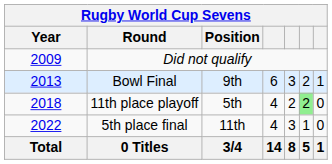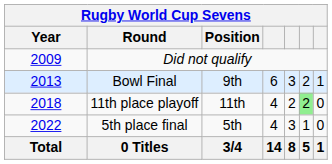(232, 103) 5th -> (232, 103) 11th
(232, 125) 11th -> (232, 125) 5th
